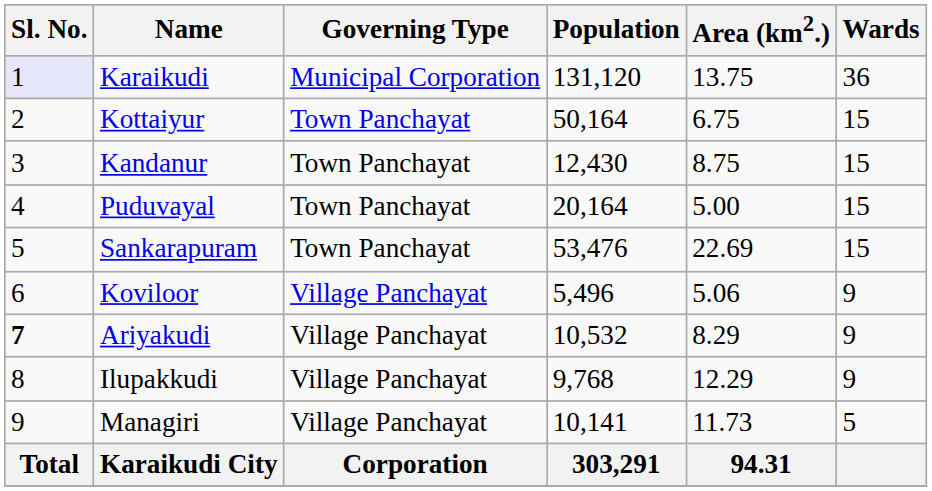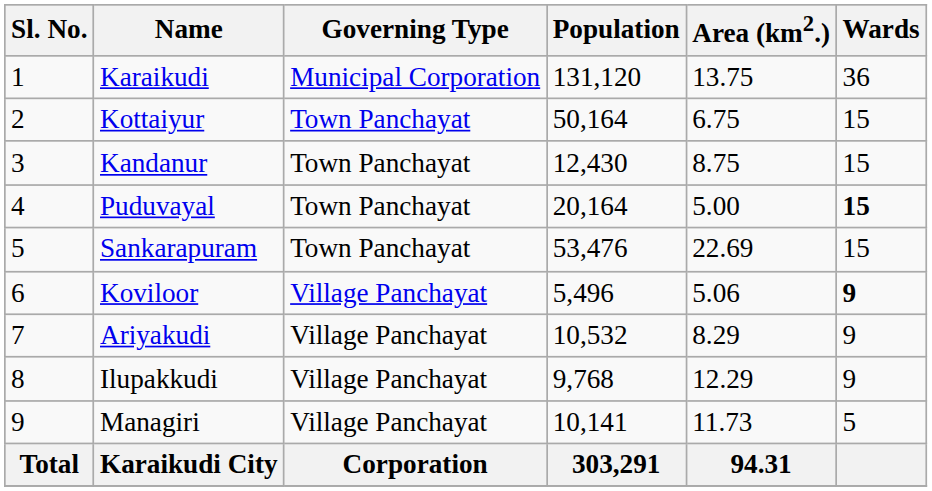(18, 76) lavender background -> (18, 76) no background
(856, 205) normal -> (856, 205) bold
(849, 292) normal -> (849, 292) bold
(18, 335) bold -> (18, 335) normal
